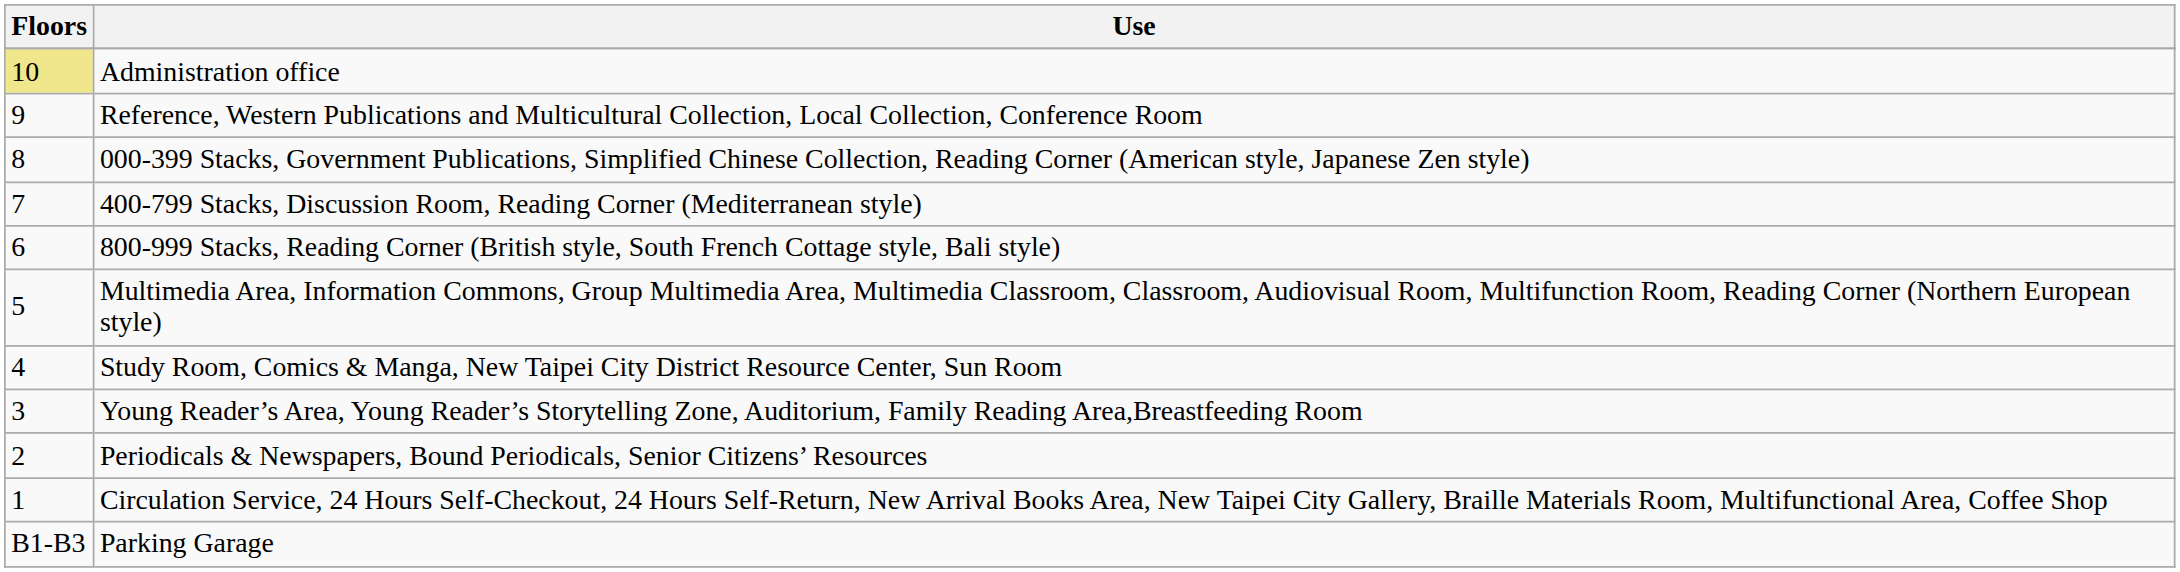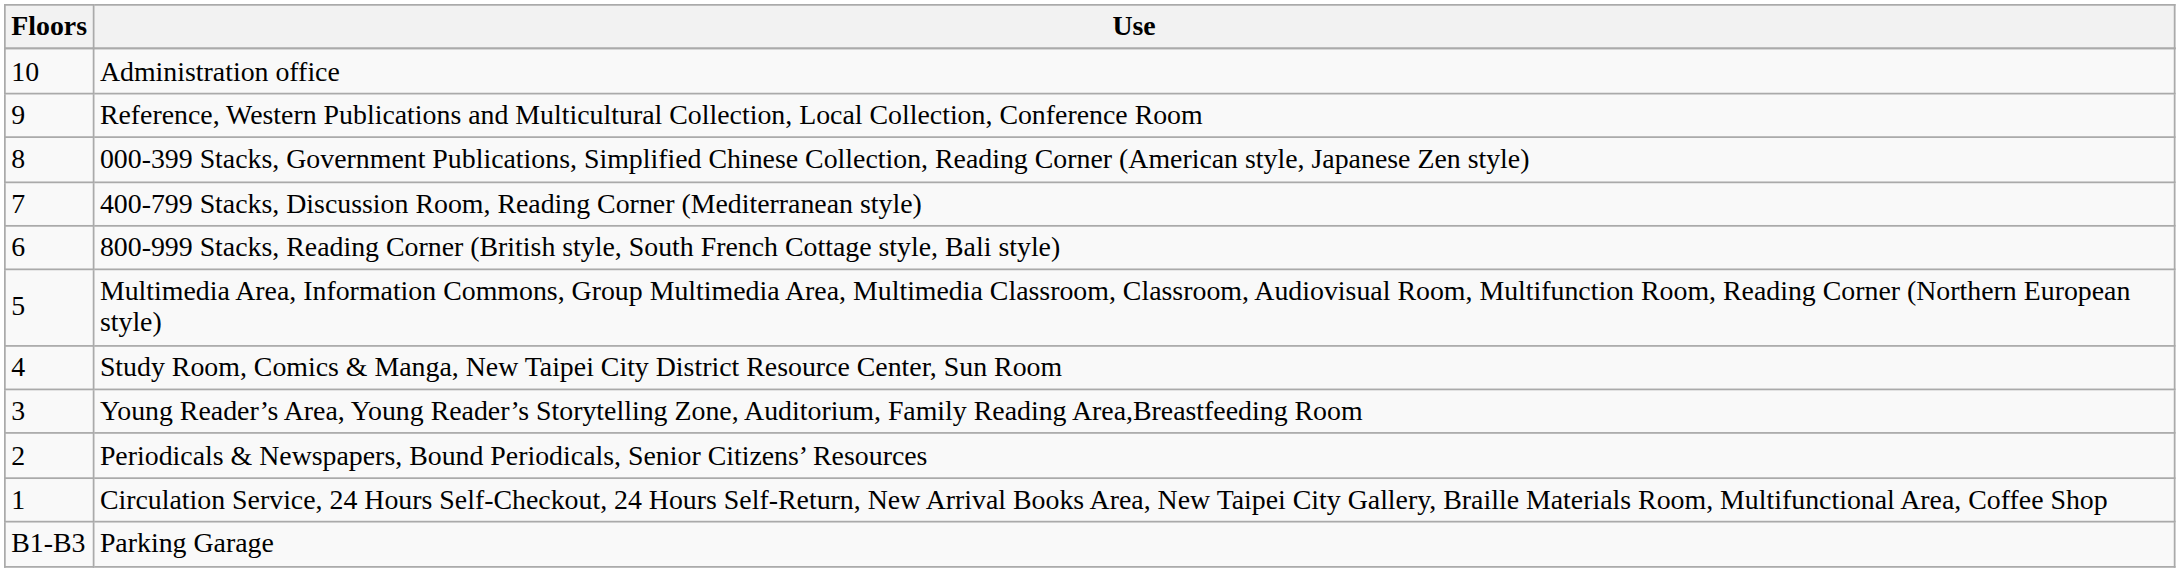(25, 70) khaki background -> (25, 70) no background
